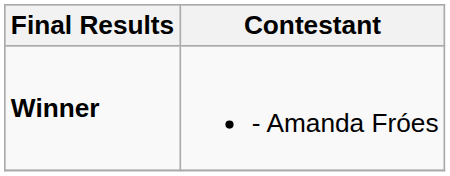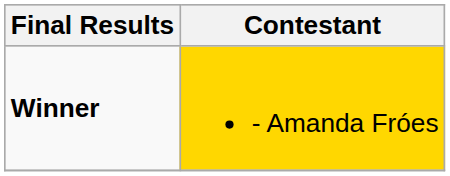(312, 123) no background -> (312, 123) gold background
